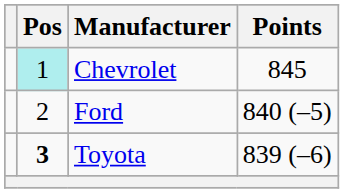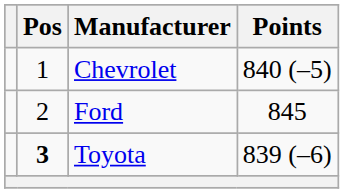(42, 68) paleturquoise background -> (42, 68) no background
(287, 68) 845 -> (287, 68) 840 (–5)
(287, 111) 840 (–5) -> (287, 111) 845
